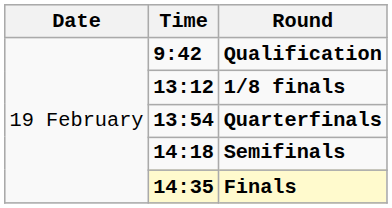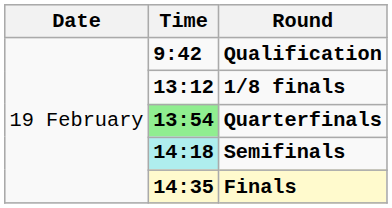(184, 120) no background -> (184, 120) lightgreen background
(184, 154) no background -> (184, 154) paleturquoise background
